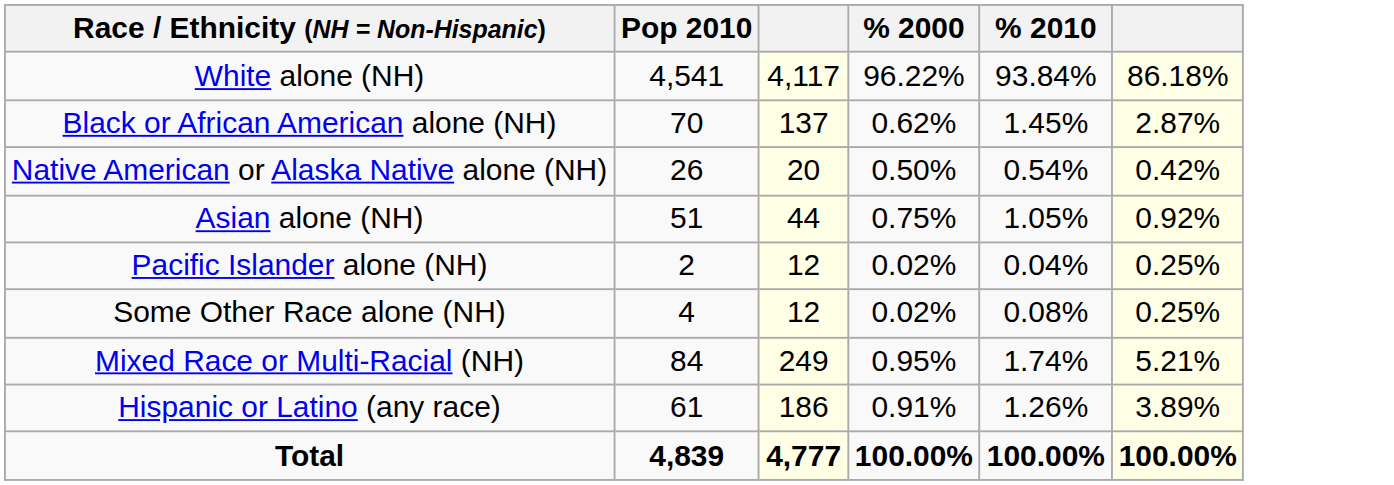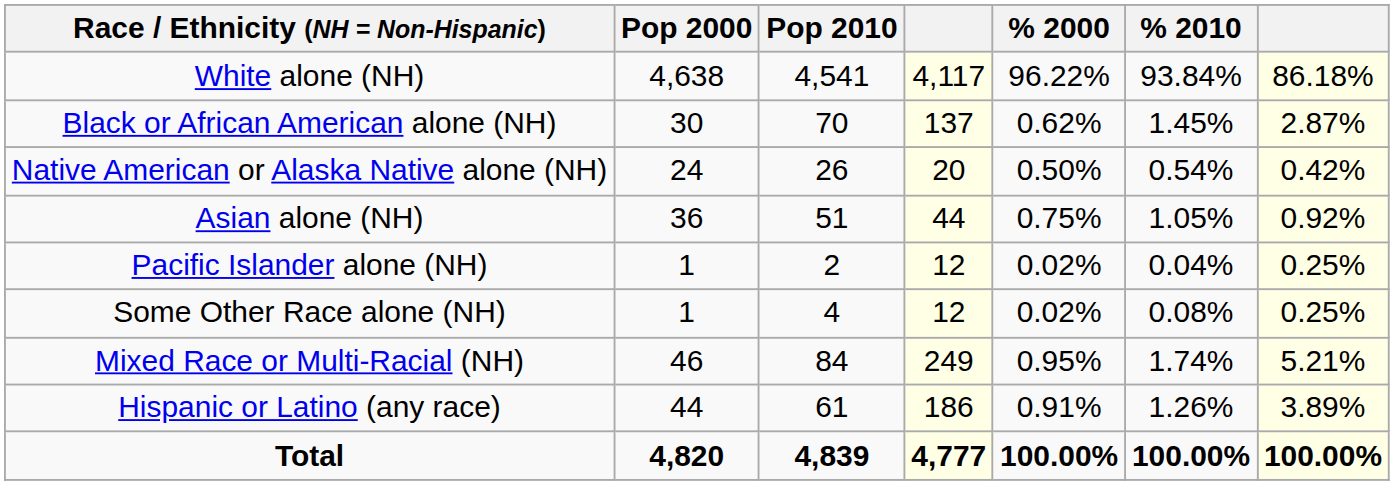+ column: (687, 28)
